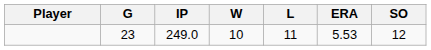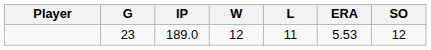(182, 34) 249.0 -> (182, 34) 189.0
(236, 34) 10 -> (236, 34) 12
